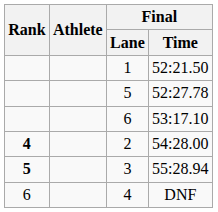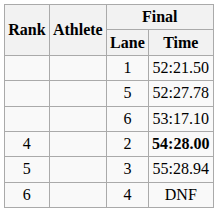(27, 144) bold -> (27, 144) normal
(180, 144) normal -> (181, 144) bold
(27, 169) bold -> (27, 169) normal
